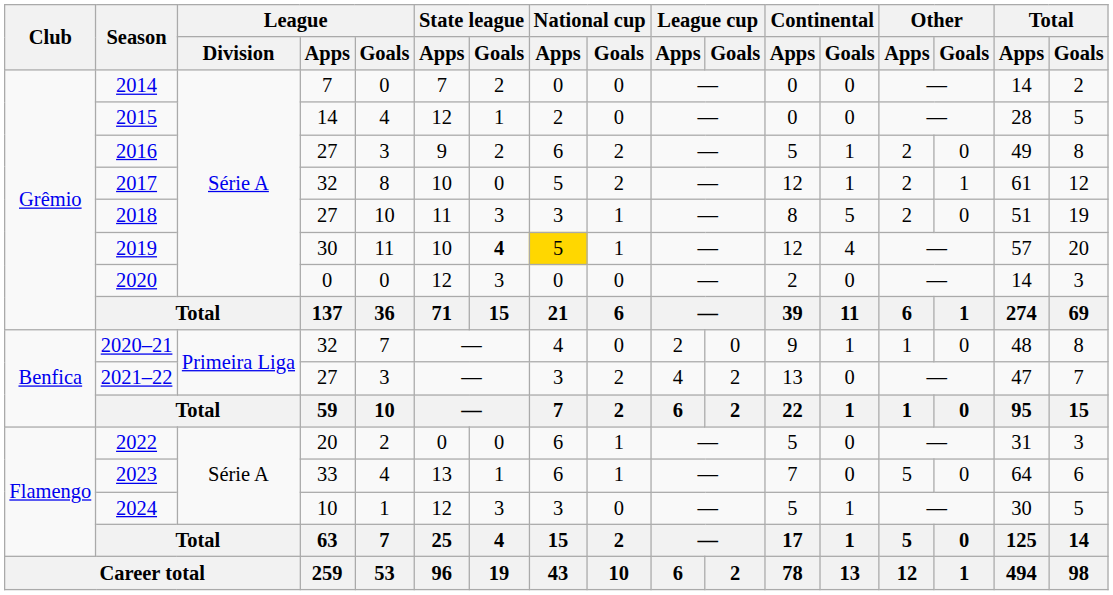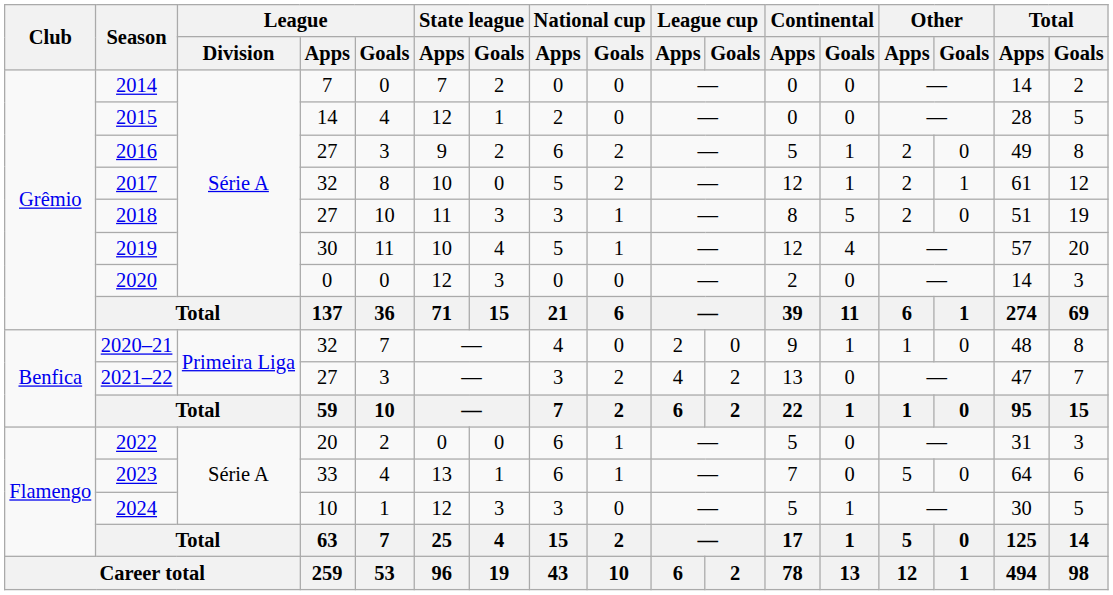(499, 248) bold -> (499, 248) normal
(558, 248) gold background -> (558, 248) no background
